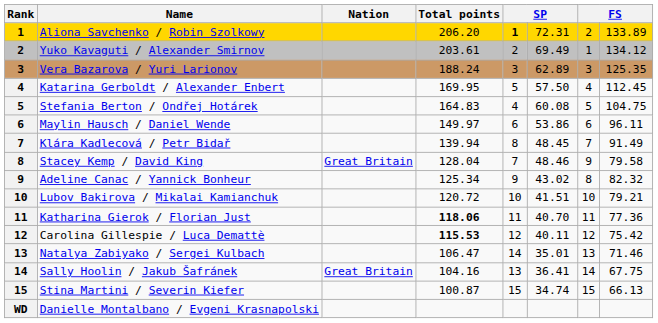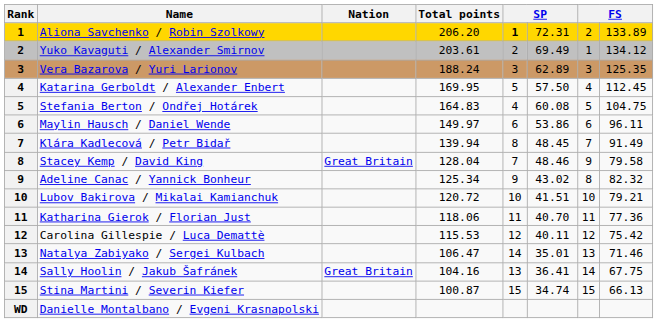(459, 216) bold -> (459, 216) normal
(459, 235) bold -> (459, 235) normal
